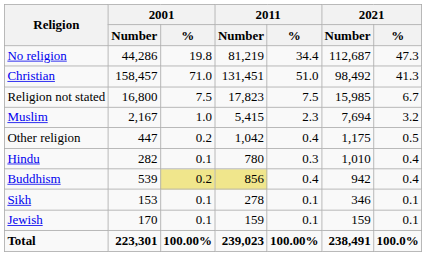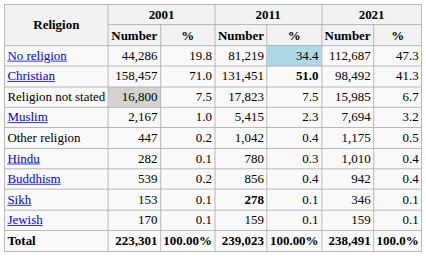(307, 55) no background -> (307, 55) lightblue background
(307, 76) normal -> (307, 76) bold
(140, 96) no background -> (140, 96) lightgrey background
(204, 179) khaki background -> (204, 179) no background
(254, 179) khaki background -> (254, 179) no background
(254, 199) normal -> (254, 199) bold
